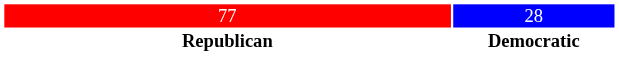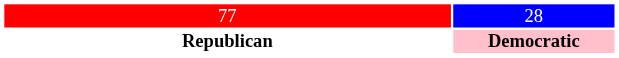(534, 41) no background -> (534, 41) pink background
